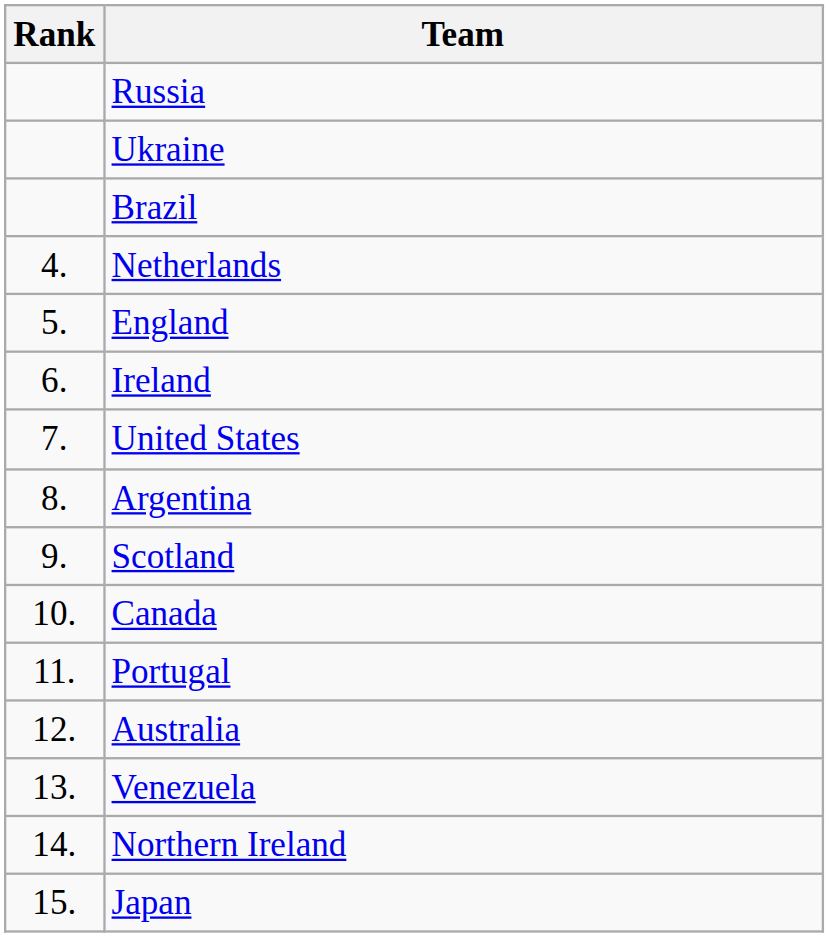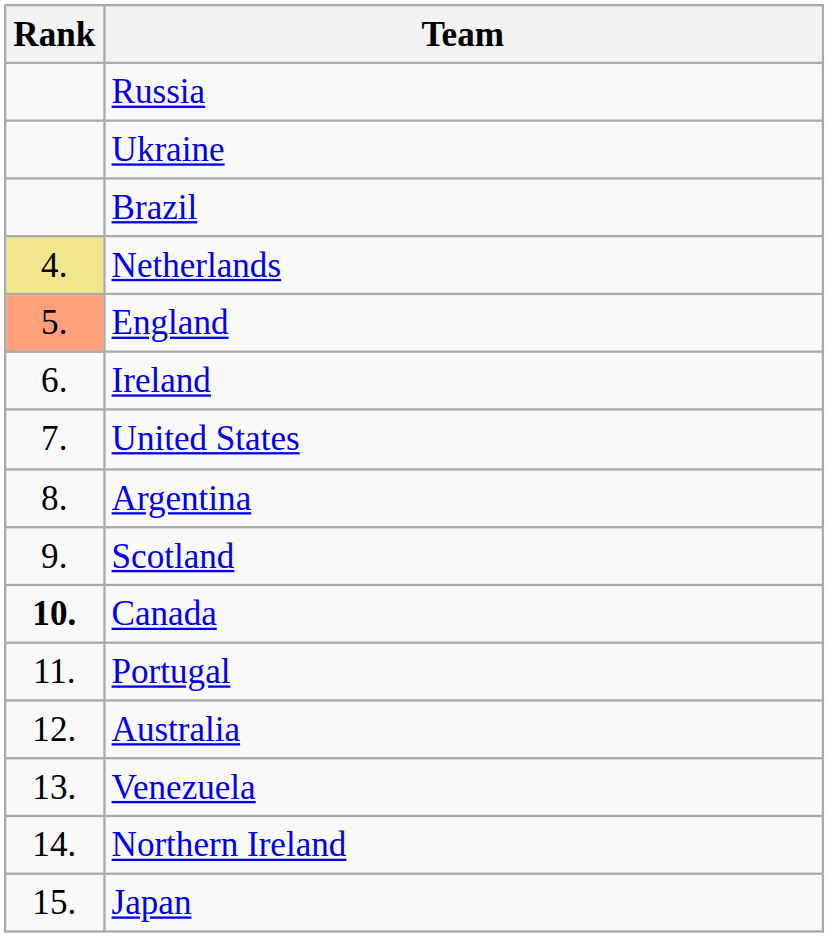(54, 265) no background -> (54, 265) khaki background
(54, 323) no background -> (54, 323) lightsalmon background
(54, 612) normal -> (54, 612) bold
